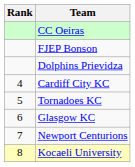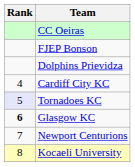(20, 100) no background -> (20, 100) lavender background
(20, 118) normal -> (20, 118) bold
